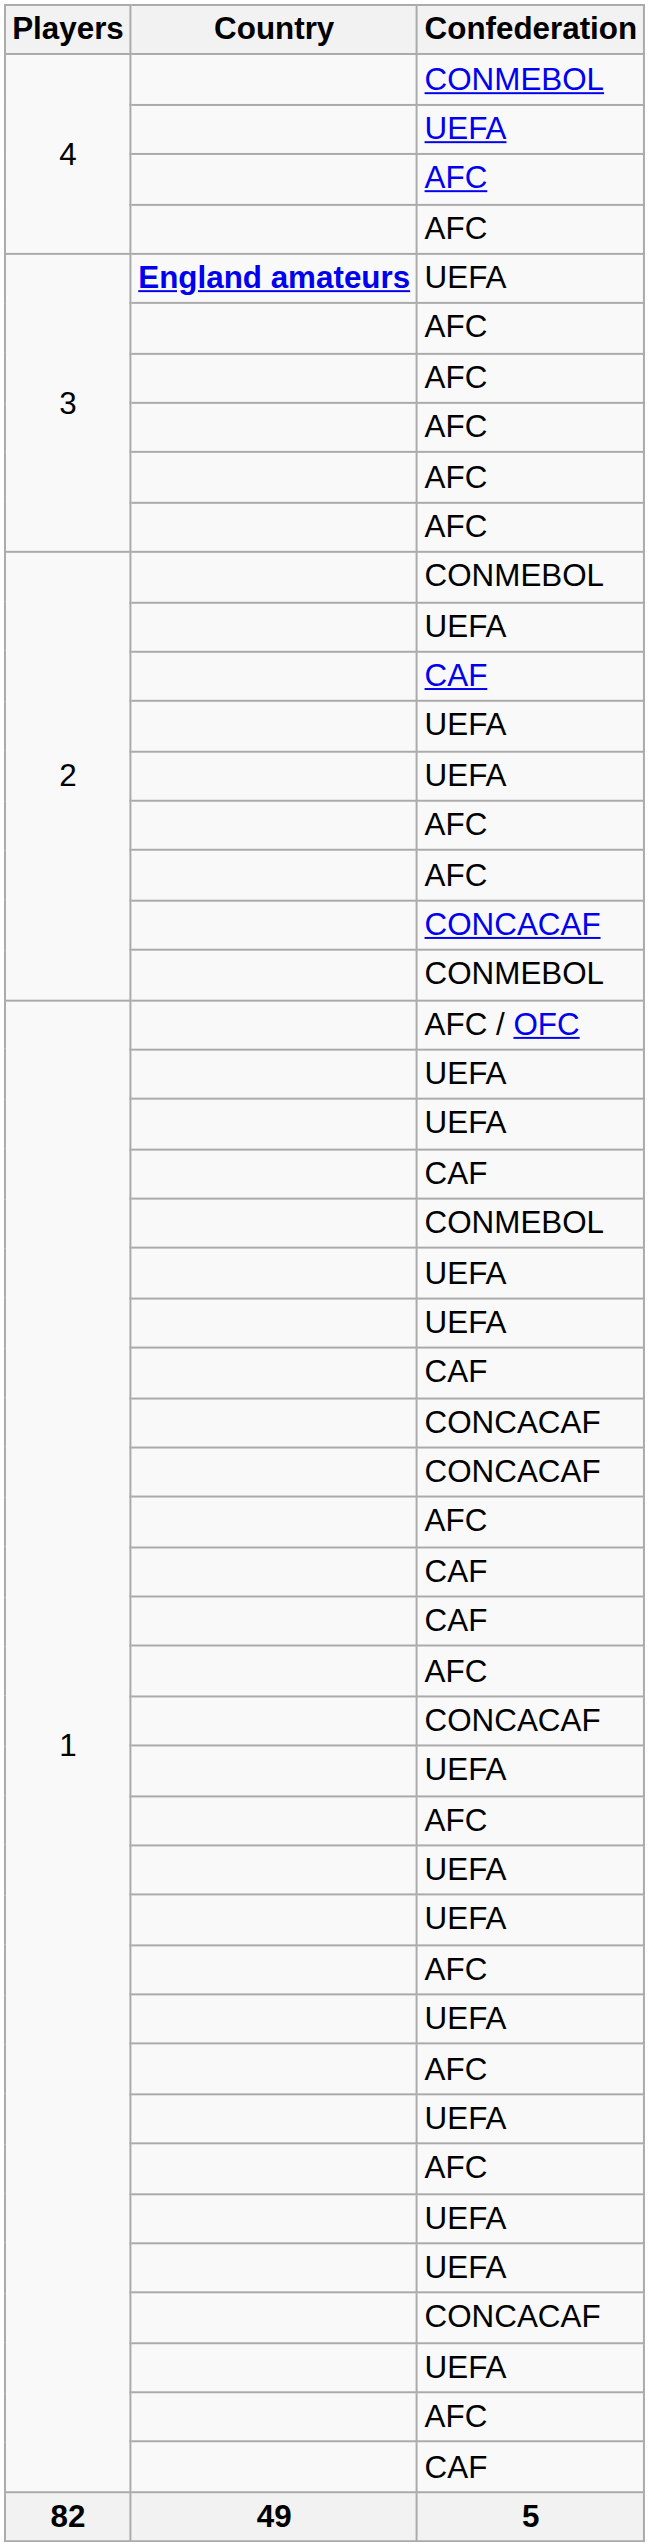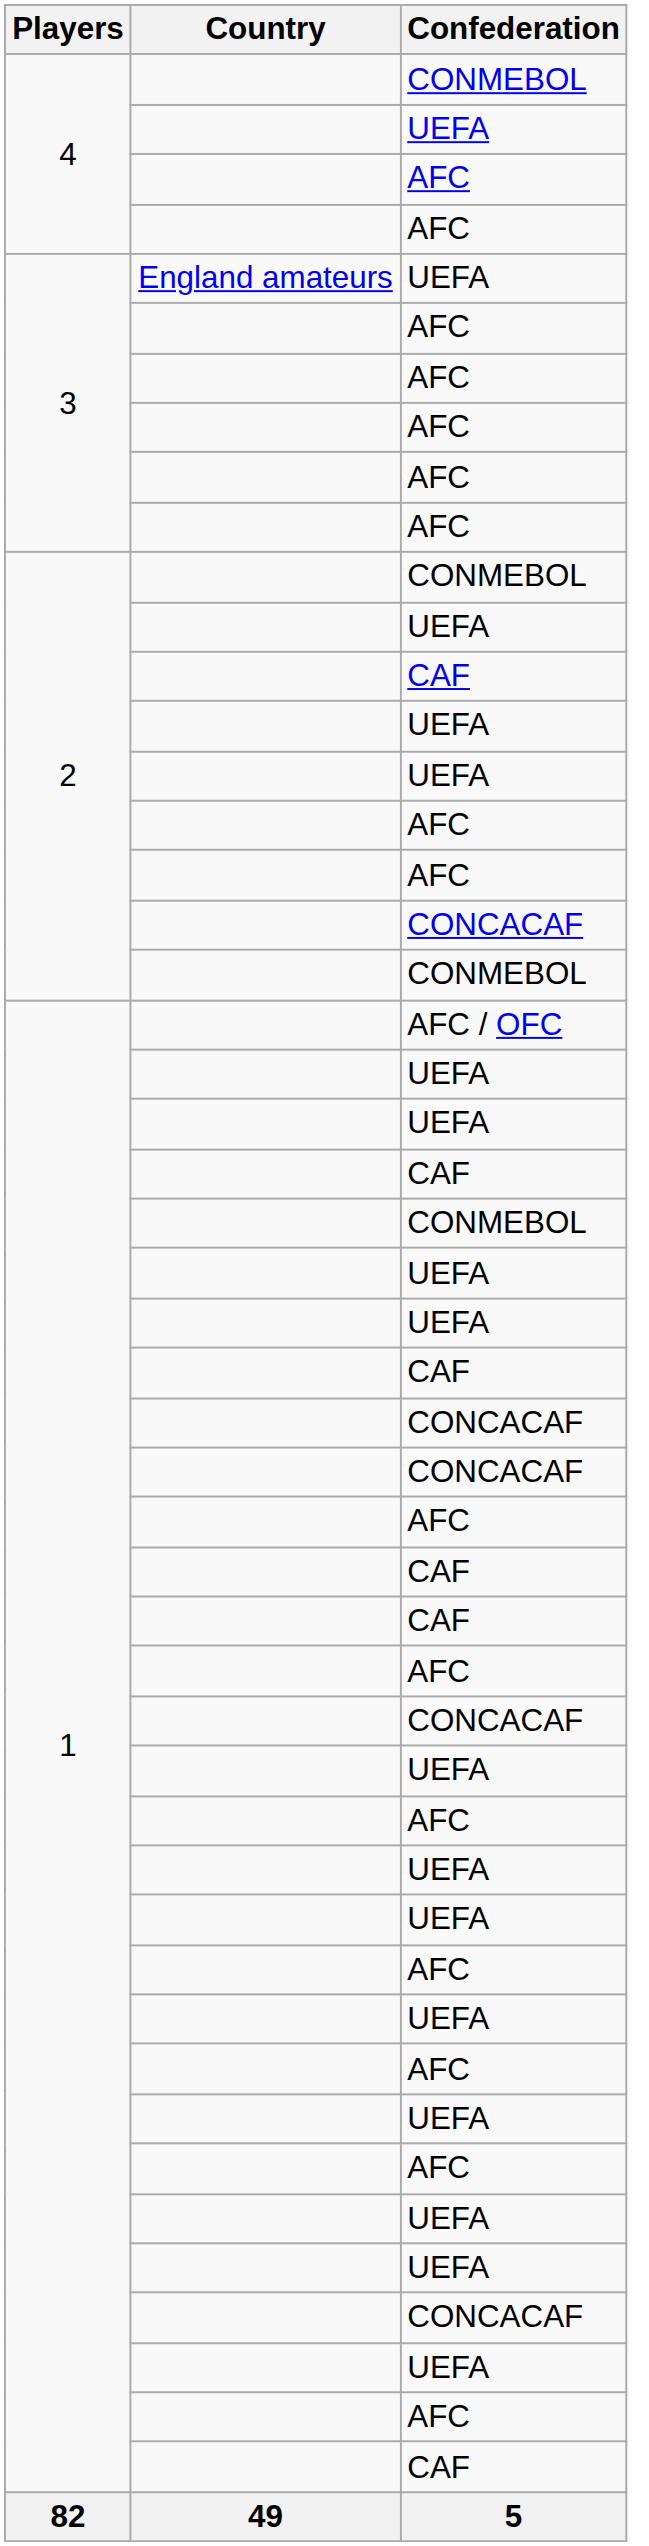(274, 278) bold -> (266, 278) normal
